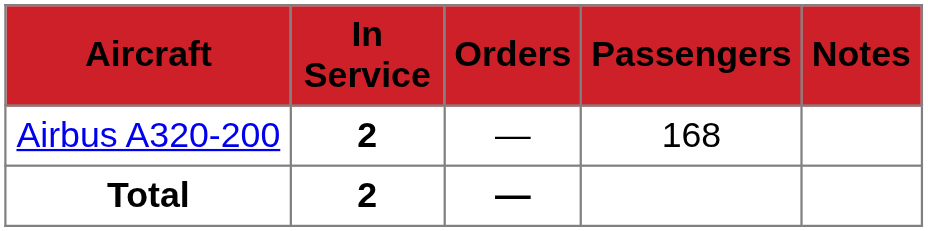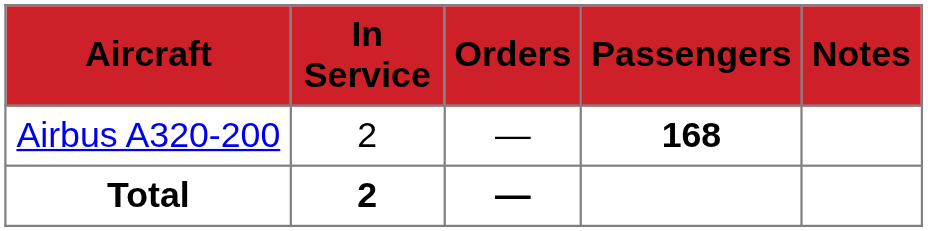(367, 134) bold -> (367, 134) normal
(691, 134) normal -> (691, 134) bold
